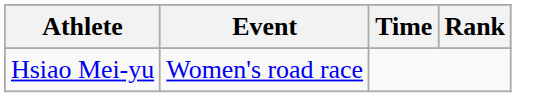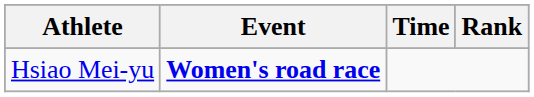(265, 69) normal -> (273, 69) bold
